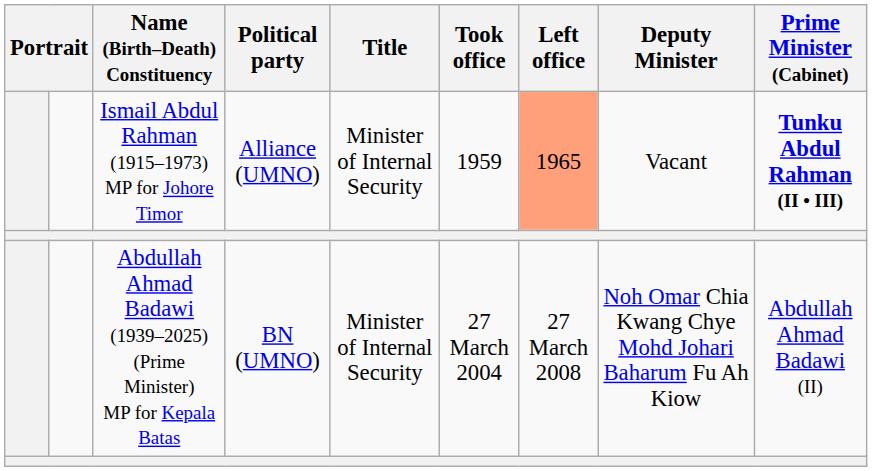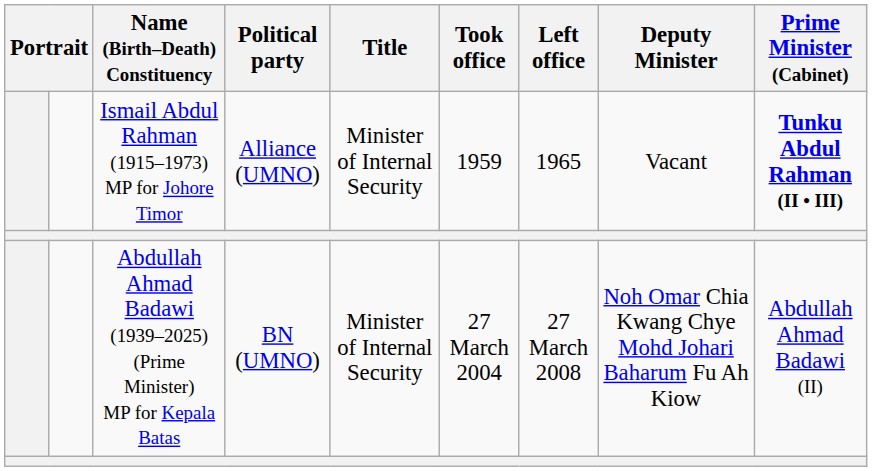(558, 160) lightsalmon background -> (558, 160) no background
